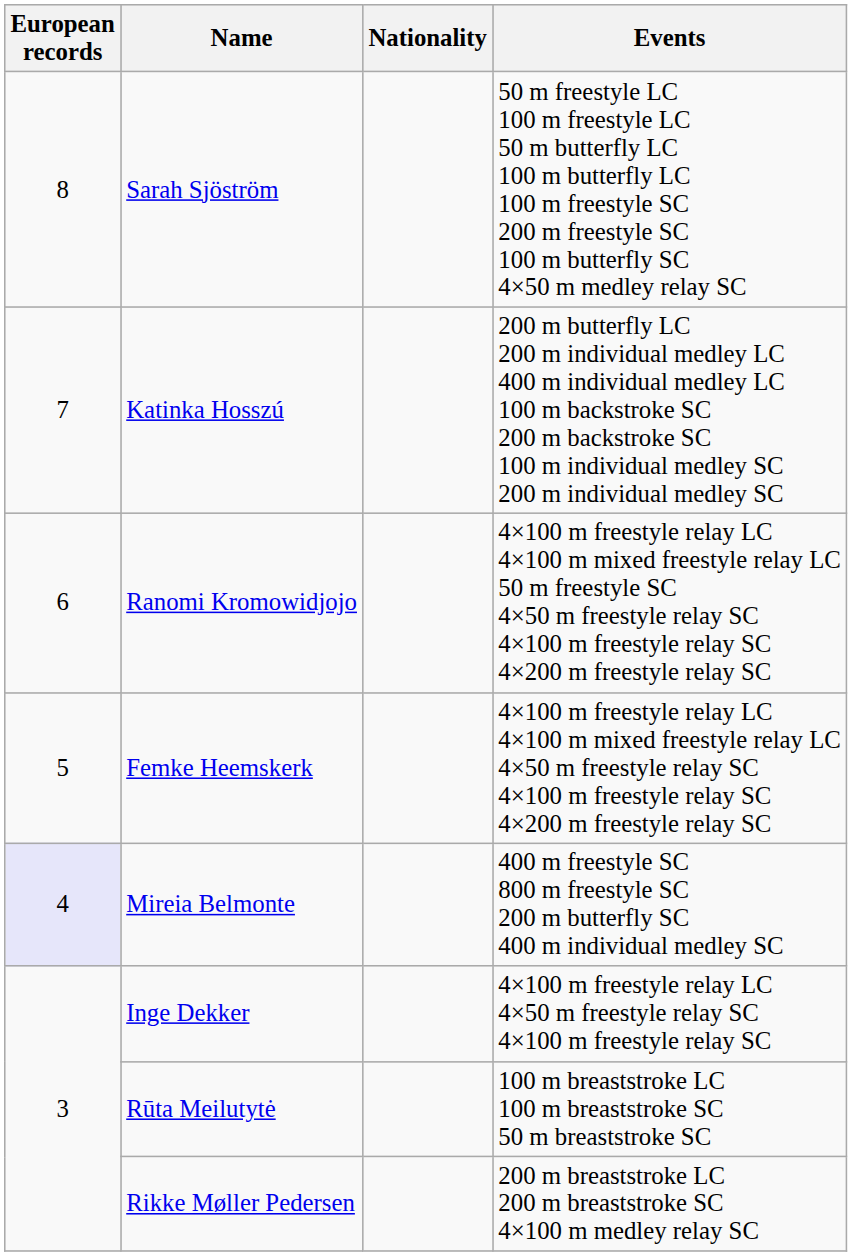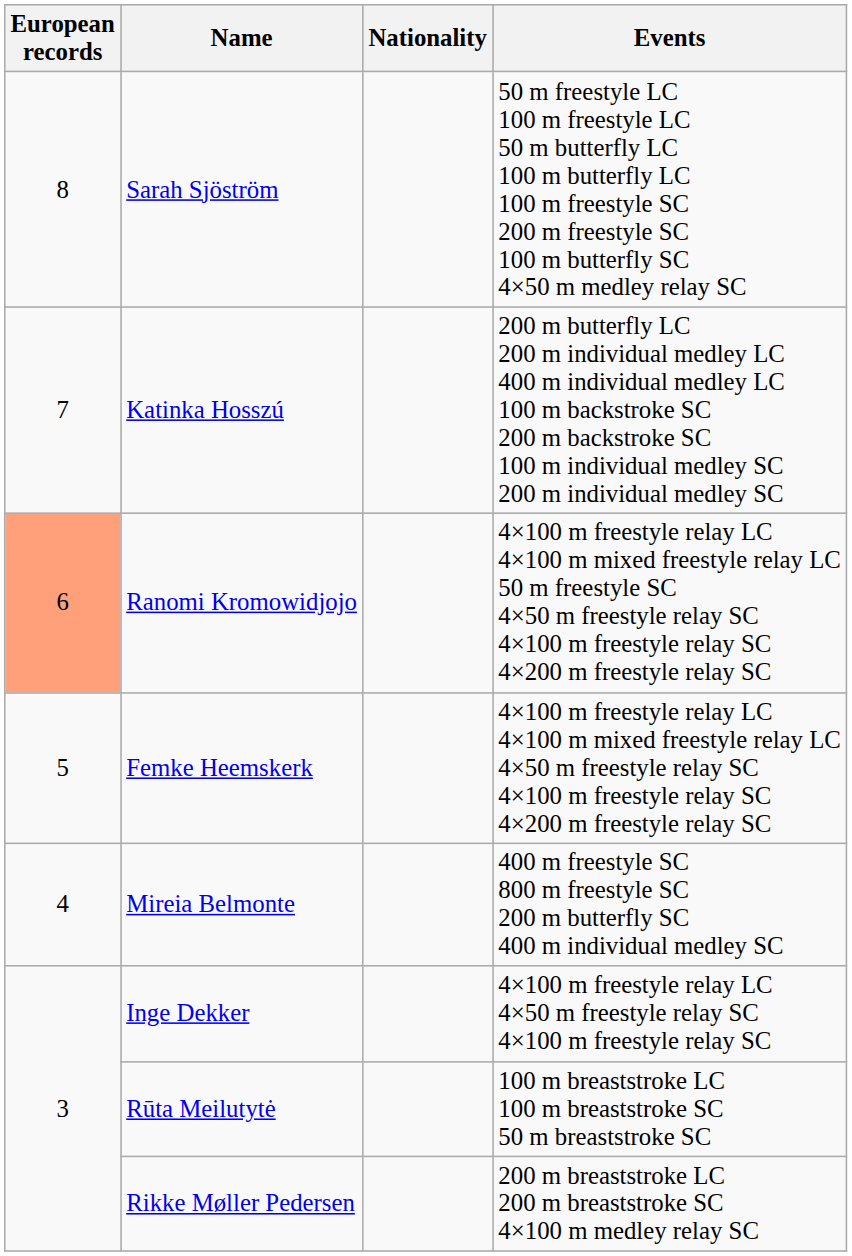(63, 602) no background -> (63, 602) lightsalmon background
(63, 904) lavender background -> (63, 904) no background
